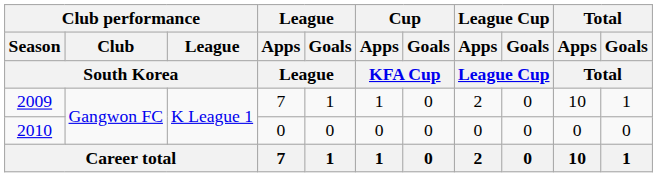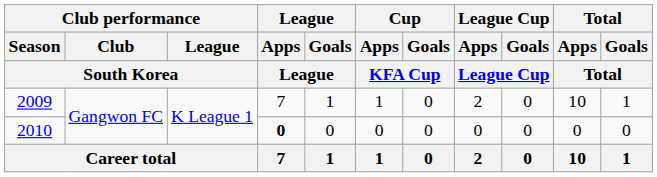(281, 130) normal -> (281, 130) bold
